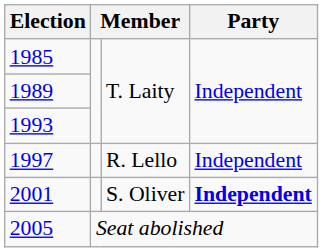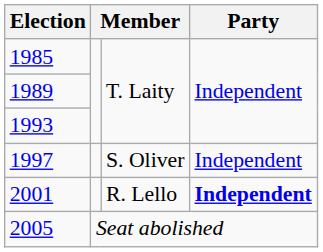(142, 159) R. Lello -> (145, 159) S. Oliver
(145, 194) S. Oliver -> (142, 194) R. Lello
